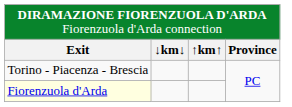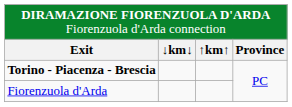(78, 70) normal -> (82, 70) bold
(57, 91) lightyellow background -> (57, 91) no background
